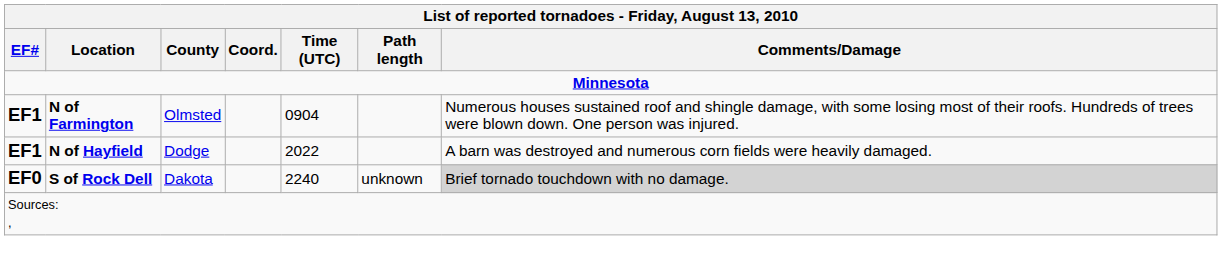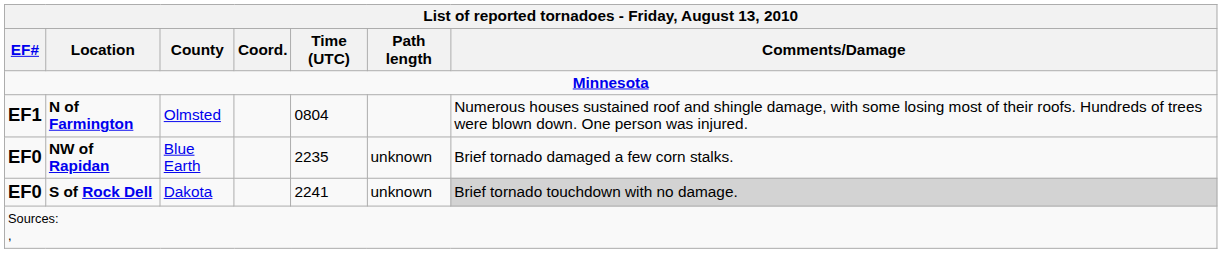(302, 115) 0904 -> (312, 115) 0804
- row: (96, 150)
+ row: (79, 157)
(302, 178) 2240 -> (312, 192) 2241
